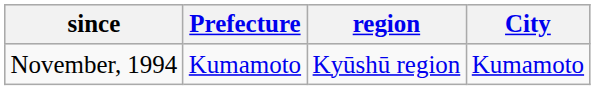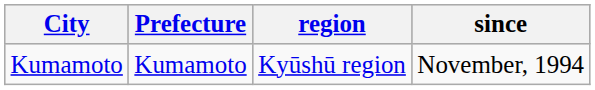columns swapped: (528, 24) <-> (94, 24)
